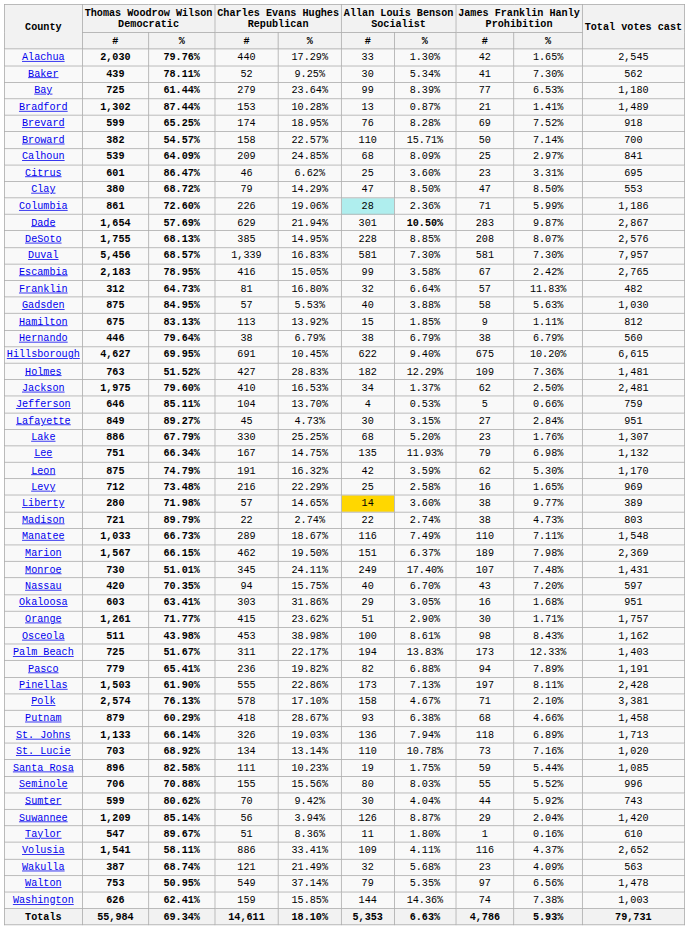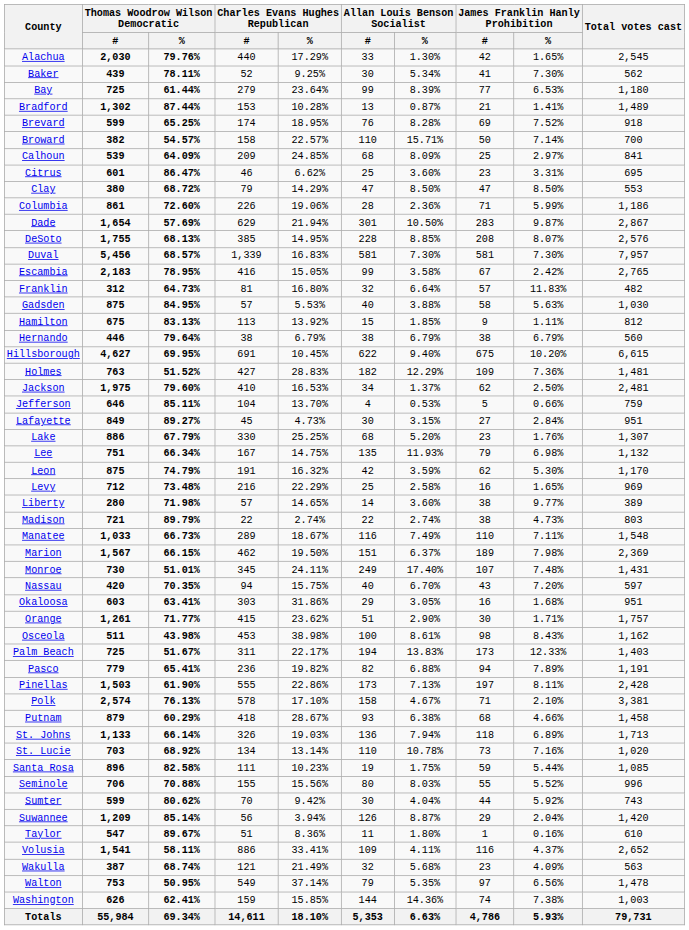(368, 206) paleturquoise background -> (368, 206) no background
(425, 223) bold -> (425, 223) normal
(368, 504) gold background -> (368, 504) no background
